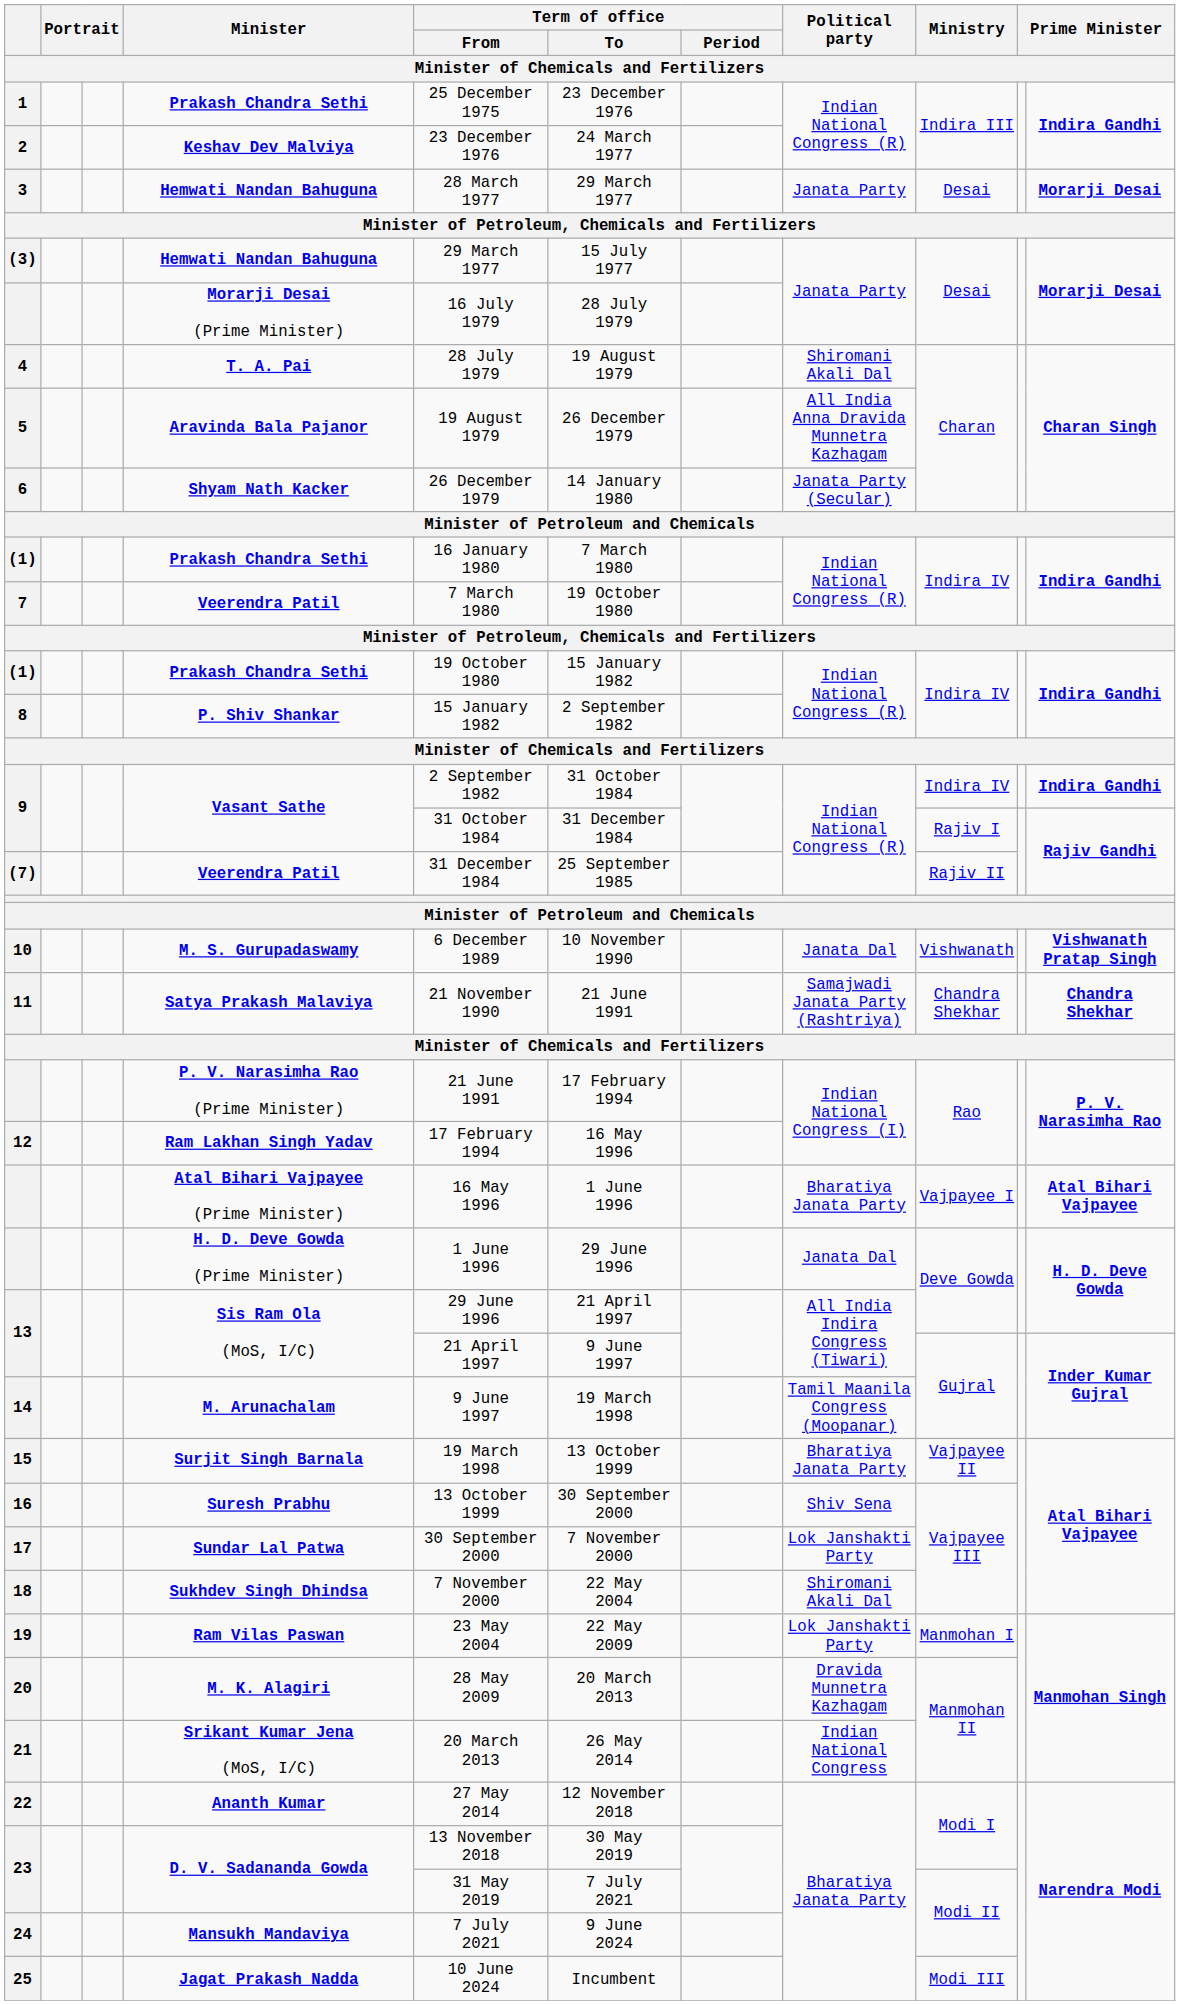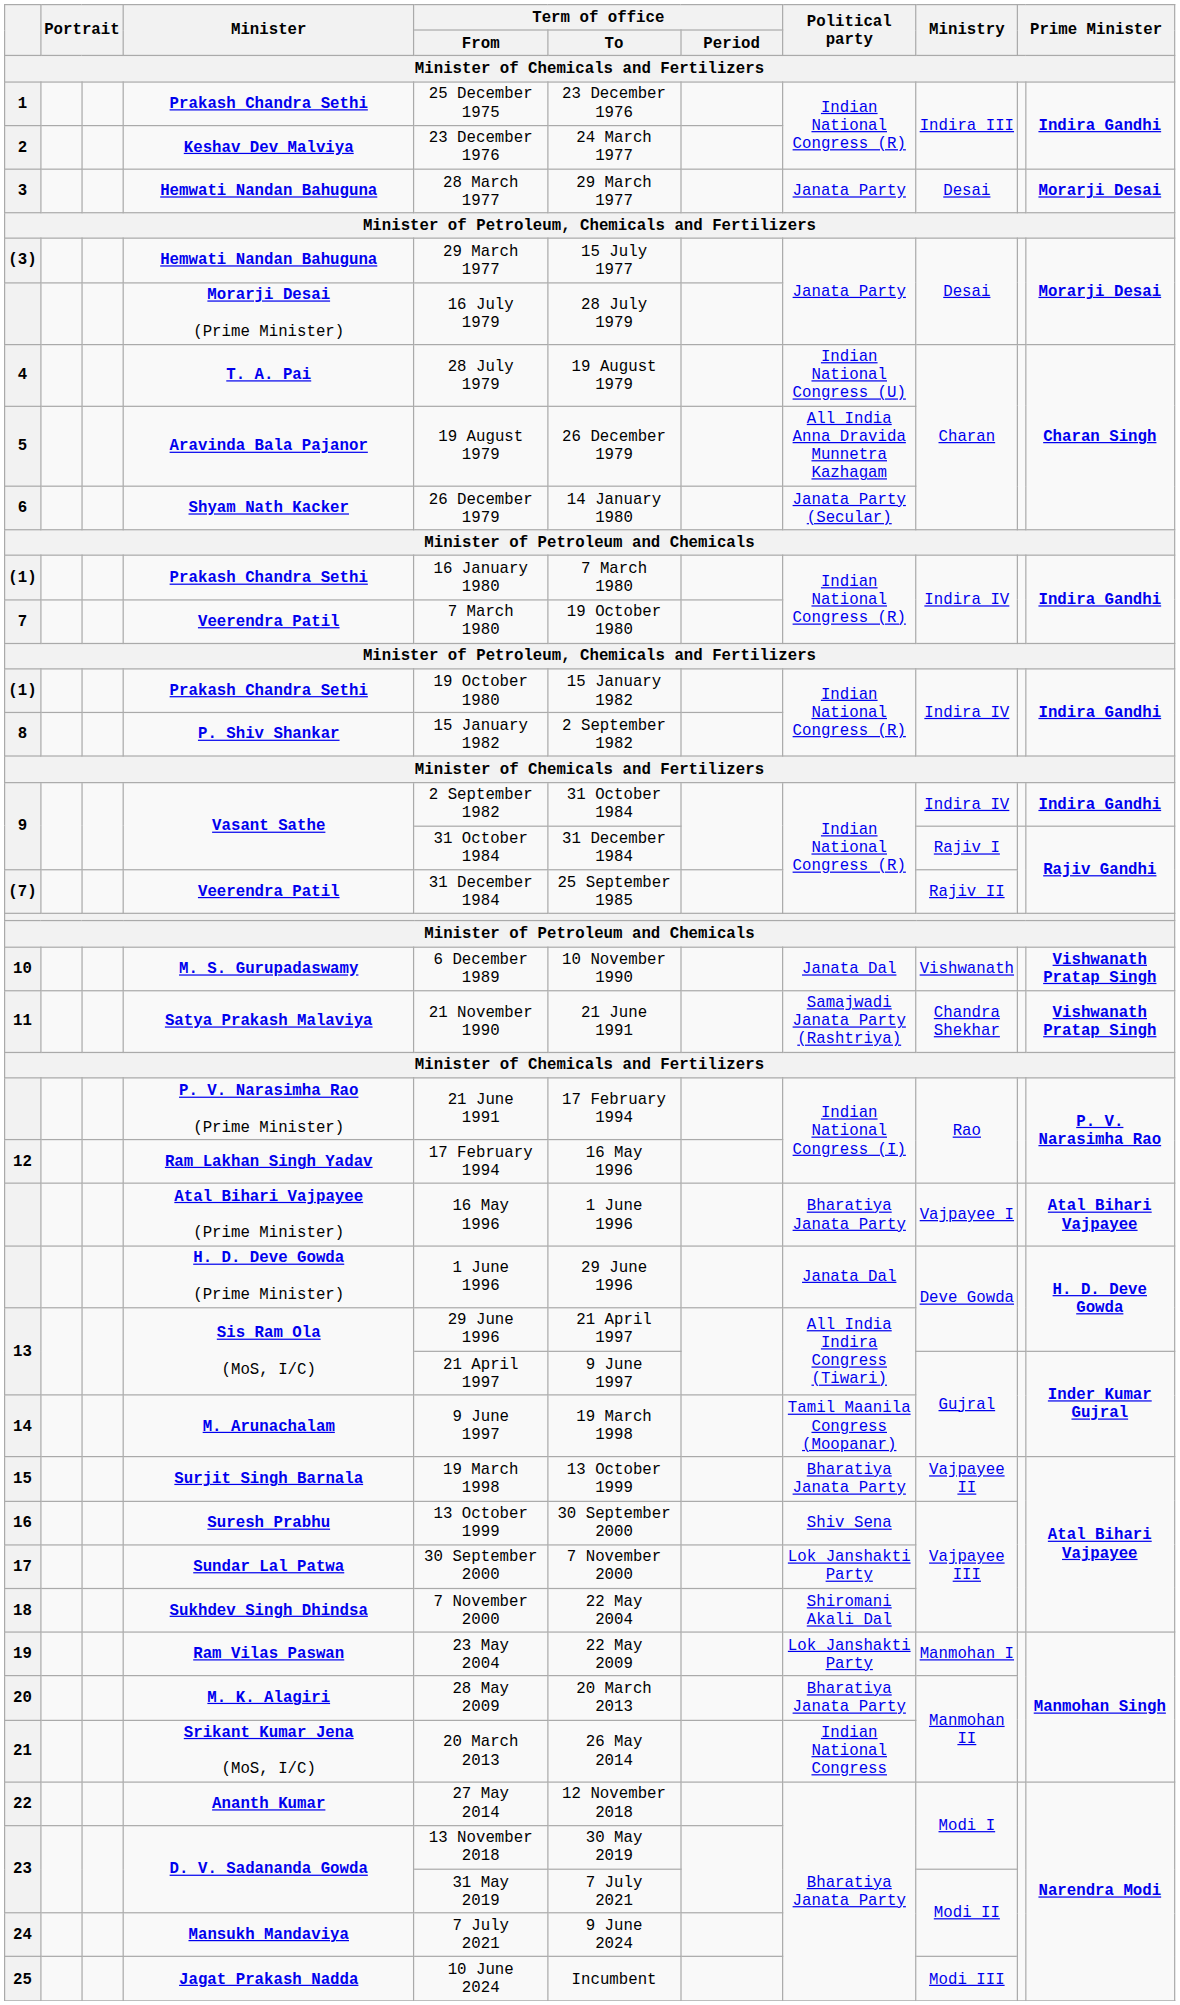(849, 366) Shiromani Akali Dal -> (849, 375) Indian National Congress (U)
(1100, 1003) Chandra Shekhar -> (1100, 1021) Vishwanath Pratap Singh
(849, 1689) Dravida Munnetra Kazhagam -> (849, 1698) Bharatiya Janata Party
